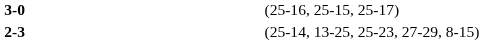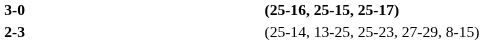(332, 10) normal -> (332, 10) bold
